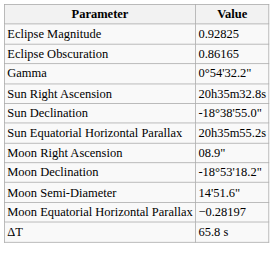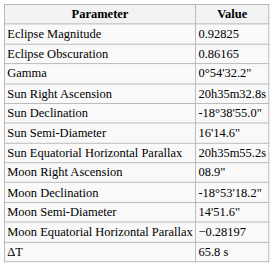+ row: (57, 133)
